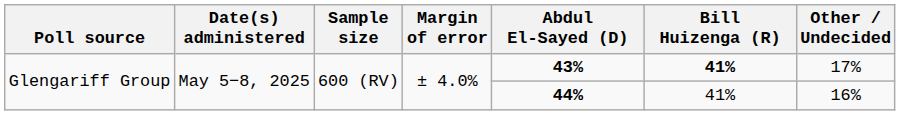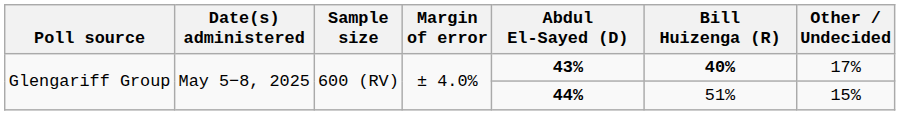(720, 67) 41% -> (720, 67) 40%
(720, 95) 41% -> (720, 95) 51%
(846, 95) 16% -> (846, 95) 15%
